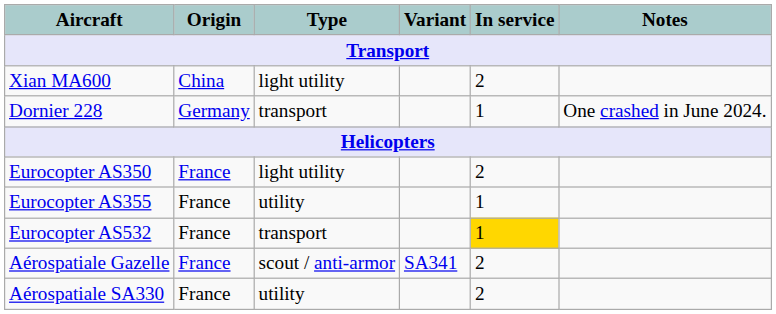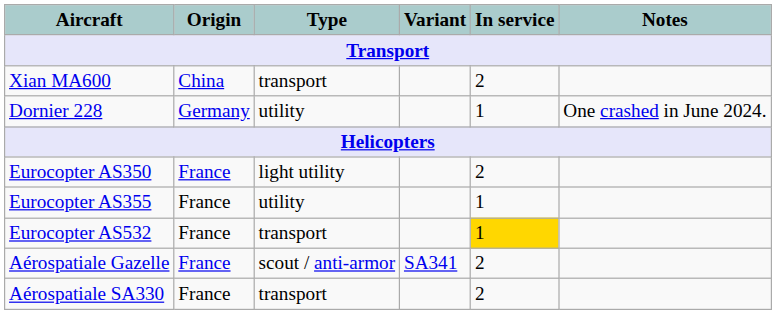(302, 80) light utility -> (293, 80) transport
(293, 111) transport -> (282, 111) utility
(282, 293) utility -> (293, 293) transport
